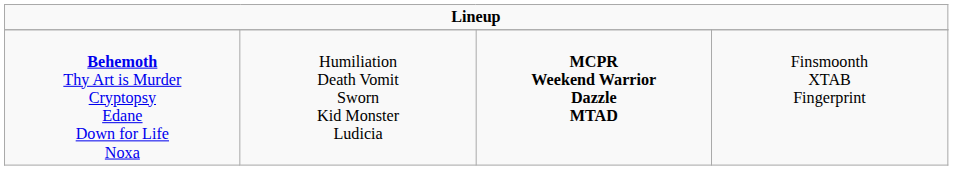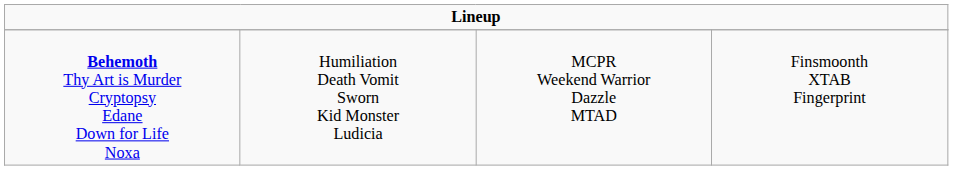(594, 88) bold -> (594, 88) normal
